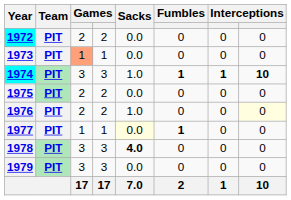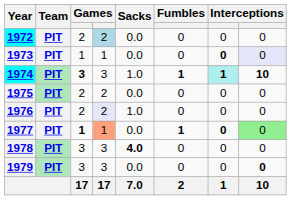(104, 37) no background -> (104, 37) lightblue background
(82, 56) lightsalmon background -> (82, 56) no background
(223, 56) normal -> (223, 56) bold
(262, 56) no background -> (262, 56) lavender background
(82, 74) normal -> (82, 74) bold
(223, 74) no background -> (223, 74) paleturquoise background
(104, 111) no background -> (104, 111) lavender background
(262, 111) lightyellow background -> (262, 111) no background
(82, 130) normal -> (82, 130) bold
(104, 130) no background -> (104, 130) lightsalmon background
(135, 130) lightyellow background -> (135, 130) no background
(223, 130) normal -> (223, 130) bold
(262, 130) no background -> (262, 130) lightgreen background
(262, 167) normal -> (262, 167) bold
